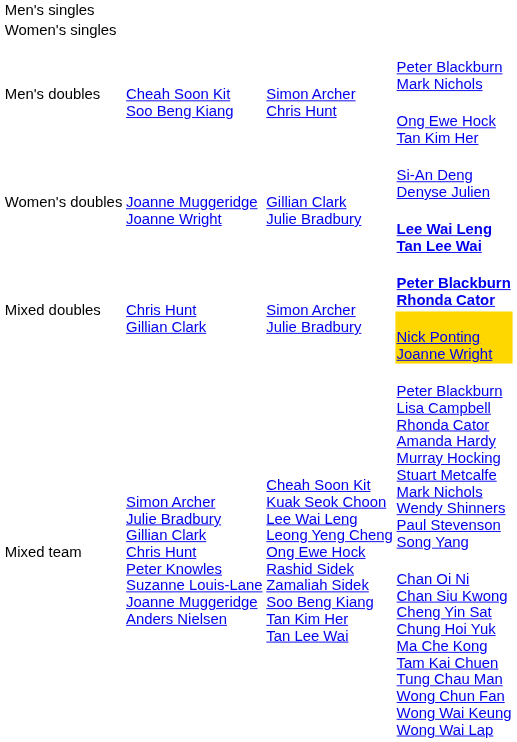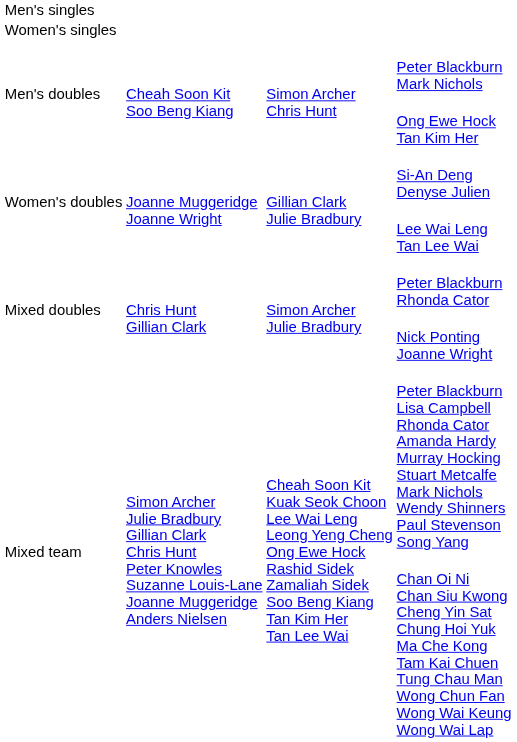(444, 238) bold -> (442, 238) normal
(454, 291) bold -> (450, 291) normal
(444, 345) gold background -> (444, 345) no background
